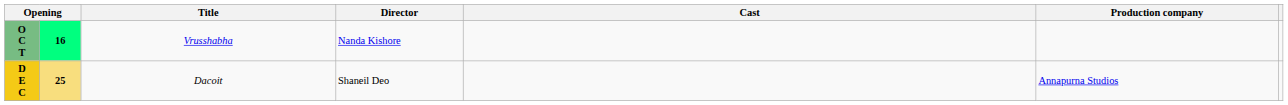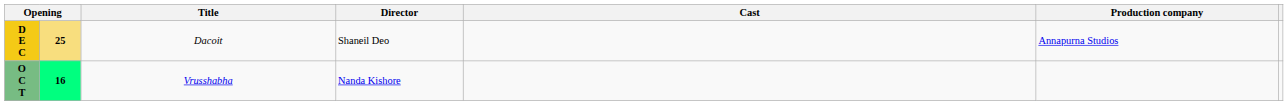rows swapped: (22, 40) <-> (22, 80)
